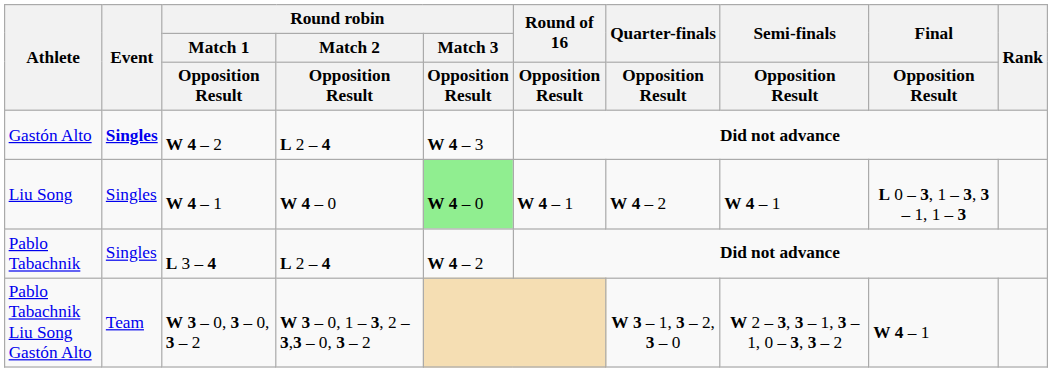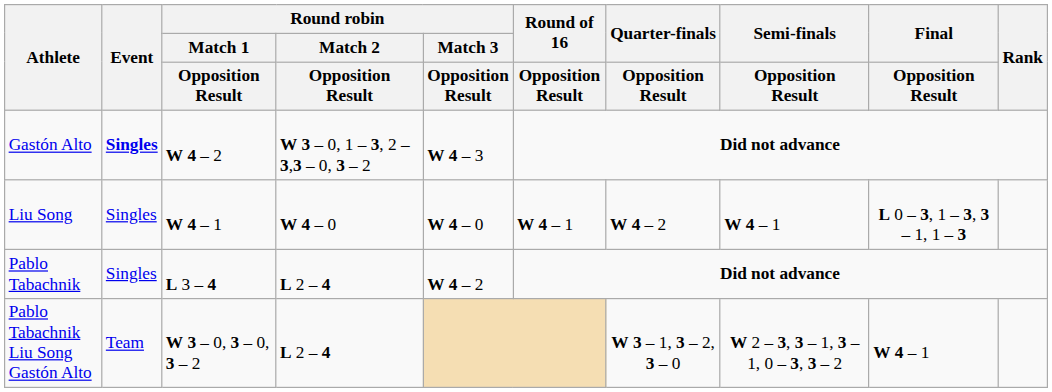(305, 145) L 2 – 4 -> (345, 155) W 3 – 0, 1 – 3, 2 – 3,3 – 0, 3 – 2
(455, 204) lightgreen background -> (455, 224) no background
(345, 332) W 3 – 0, 1 – 3, 2 – 3,3 – 0, 3 – 2 -> (305, 353) L 2 – 4
